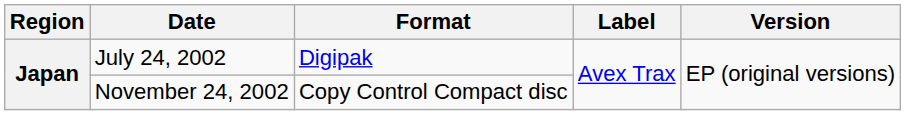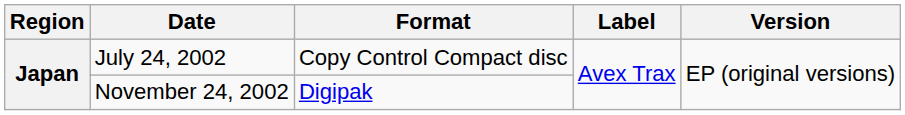(336, 57) Digipak -> (433, 57) Copy Control Compact disc
(433, 92) Copy Control Compact disc -> (336, 92) Digipak
